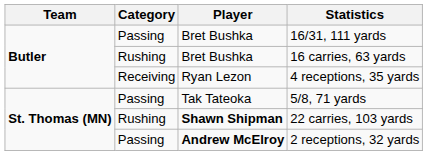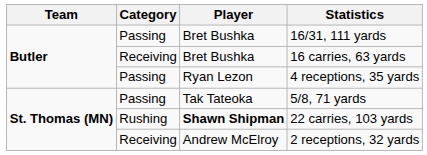(142, 56) Rushing -> (148, 56) Receiving
(147, 77) Receiving -> (143, 77) Passing
(141, 139) Passing -> (148, 139) Receiving
(233, 139) bold -> (231, 139) normal
